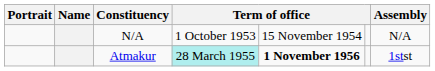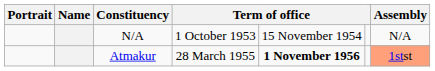(215, 55) paleturquoise background -> (215, 55) no background
(400, 55) no background -> (400, 55) lightsalmon background
